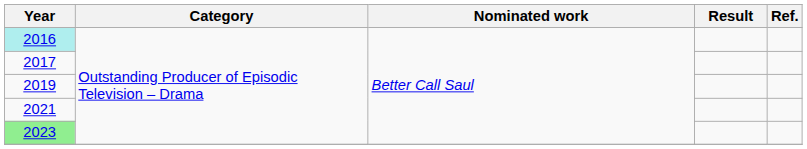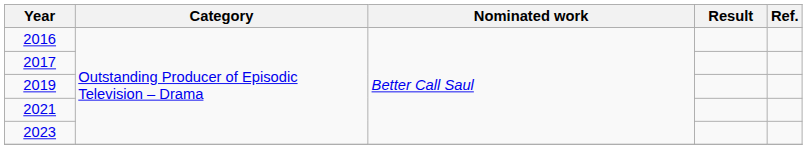(40, 39) paleturquoise background -> (40, 39) no background
(40, 132) lightgreen background -> (40, 132) no background
